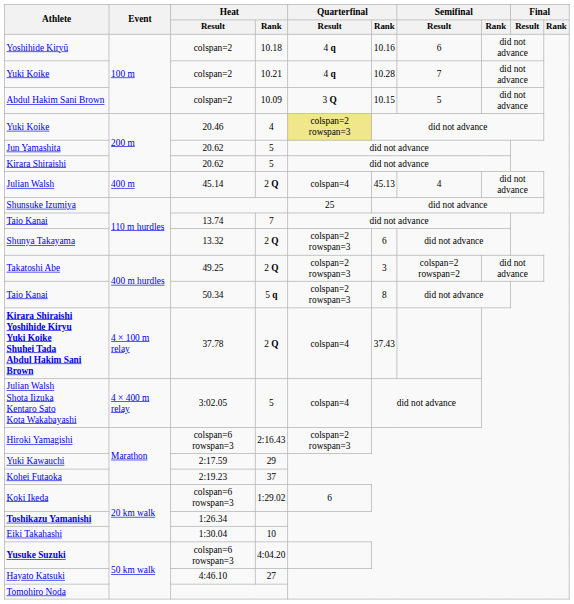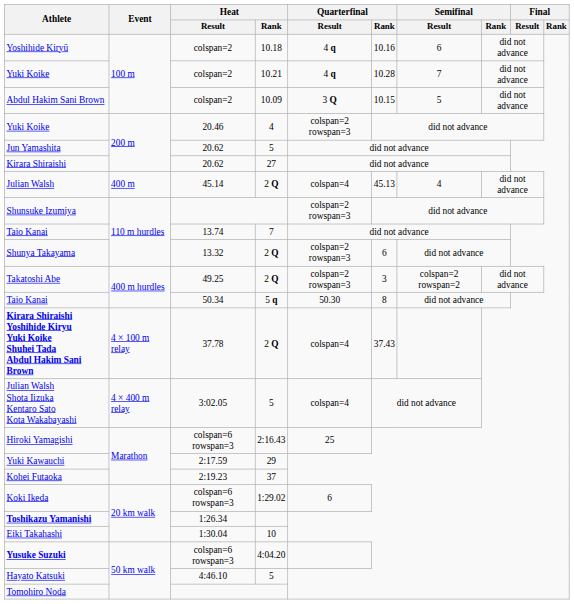(330, 127) khaki background -> (330, 127) no background
(271, 164) 5 -> (271, 164) 27
(330, 205) 25 -> (330, 211) colspan=2 rowspan=3
(330, 295) colspan=2 rowspan=3 -> (330, 300) 50.30
(330, 441) colspan=2 rowspan=3 -> (330, 441) 25
(271, 576) 27 -> (271, 576) 5
